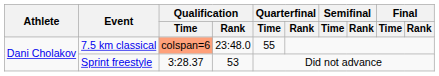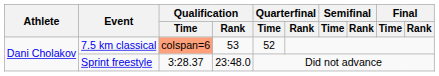(233, 46) 23:48.0 -> (233, 46) 53
(269, 46) 55 -> (269, 46) 52
(233, 63) 53 -> (233, 63) 23:48.0
